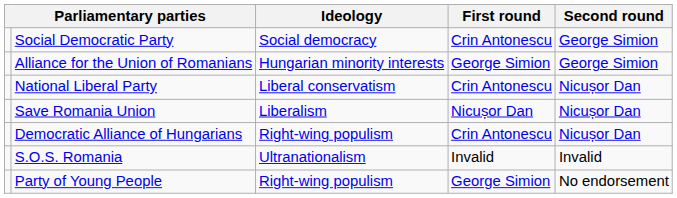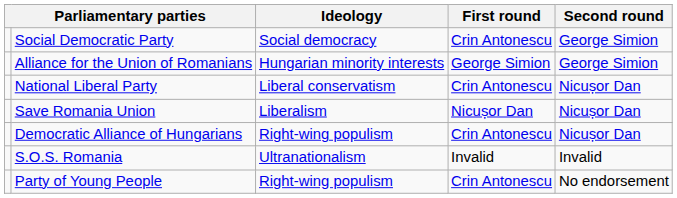(501, 181) George Simion -> (502, 181) Crin Antonescu
